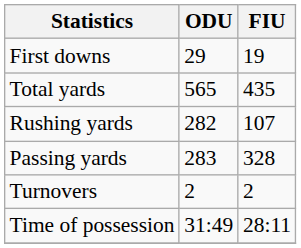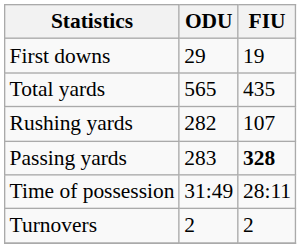(259, 157) normal -> (259, 157) bold
rows swapped: (53, 191) <-> (92, 225)
